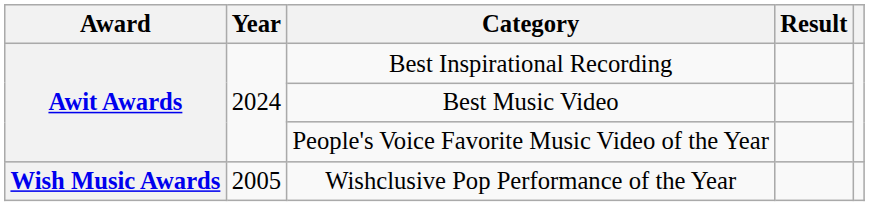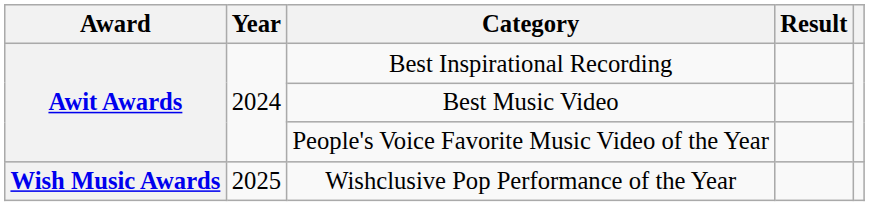(256, 180) 2005 -> (256, 180) 2025
